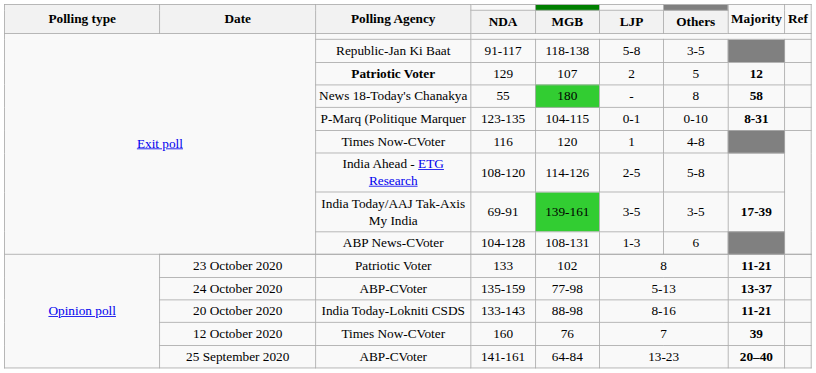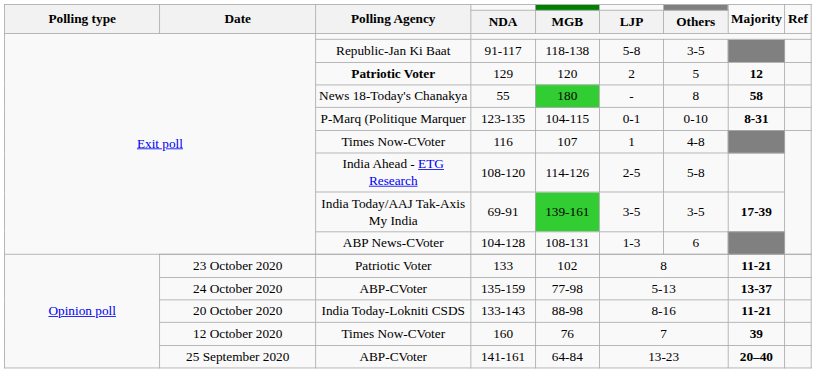(567, 73) 107 -> (567, 73) 120
(567, 141) 120 -> (567, 141) 107
